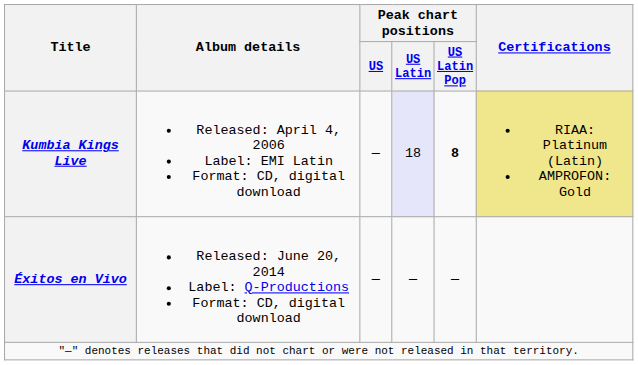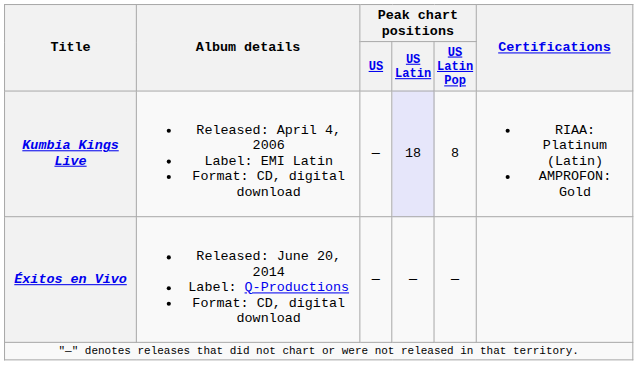(455, 154) bold -> (455, 154) normal
(554, 162) khaki background -> (554, 162) no background
